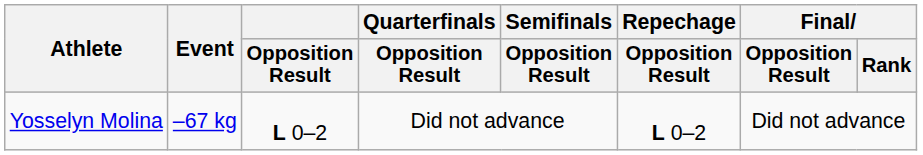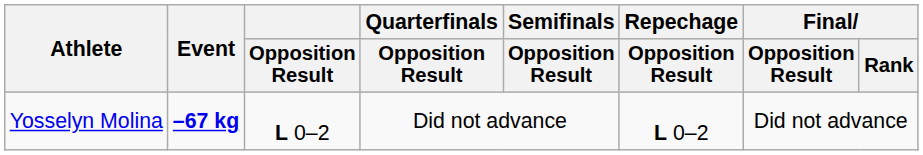(205, 121) normal -> (206, 121) bold
